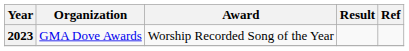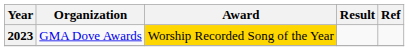(241, 35) no background -> (241, 35) gold background
